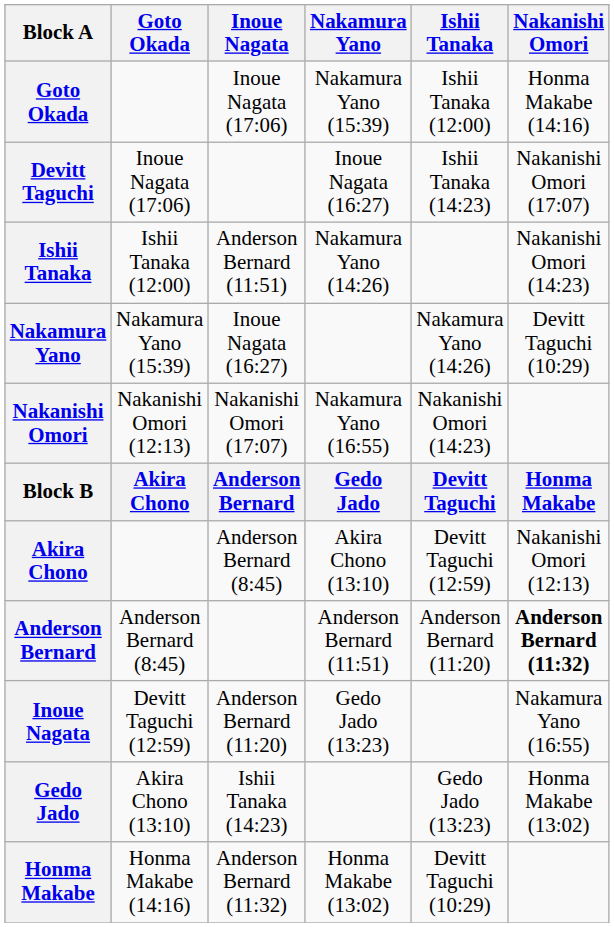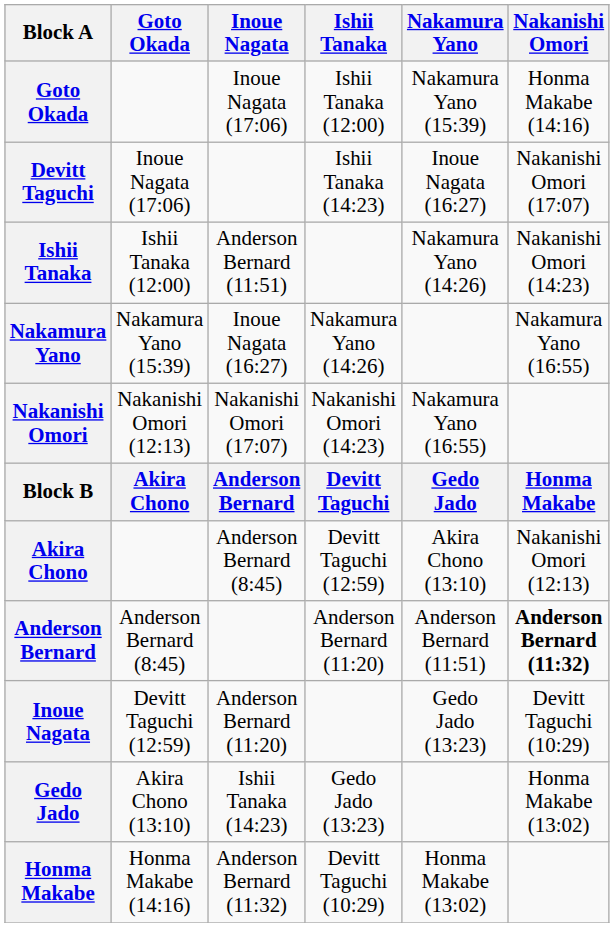columns swapped: (460, 32) <-> (358, 32)
(559, 342) Devitt Taguchi (10:29) -> (559, 342) Nakamura Yano (16:55)
(559, 721) Nakamura Yano (16:55) -> (559, 721) Devitt Taguchi (10:29)
